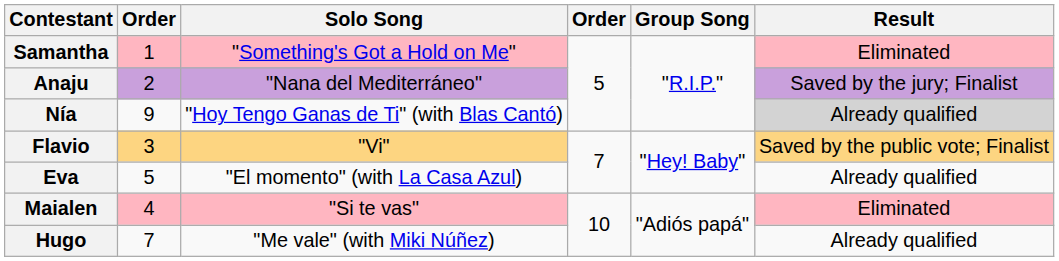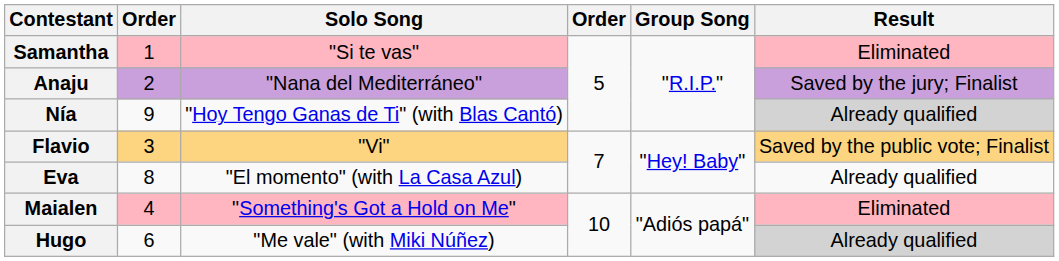(374, 51) "Something's Got a Hold on Me" -> (374, 51) "Si te vas"
(149, 177) 5 -> (149, 177) 8
(374, 209) "Si te vas" -> (374, 209) "Something's Got a Hold on Me"
(149, 240) 7 -> (149, 240) 6
(904, 240) no background -> (904, 240) lightgrey background
